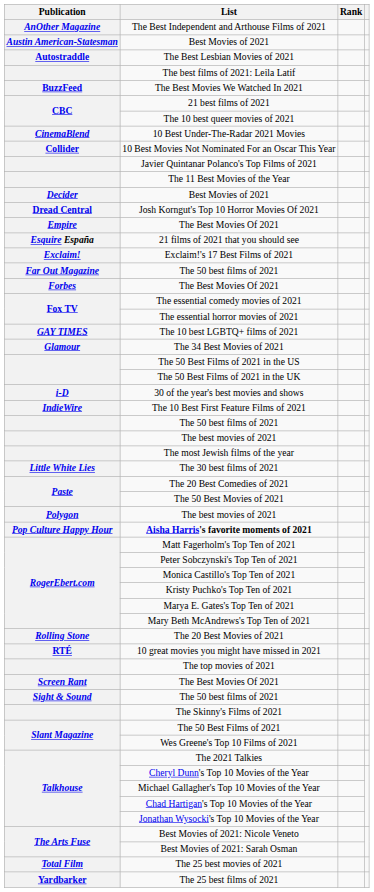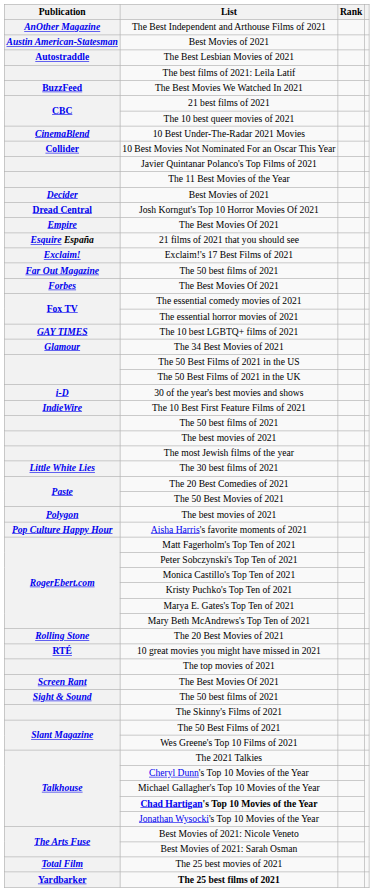(229, 529) bold -> (229, 529) normal
(229, 803) normal -> (229, 803) bold
(229, 879) normal -> (229, 879) bold
